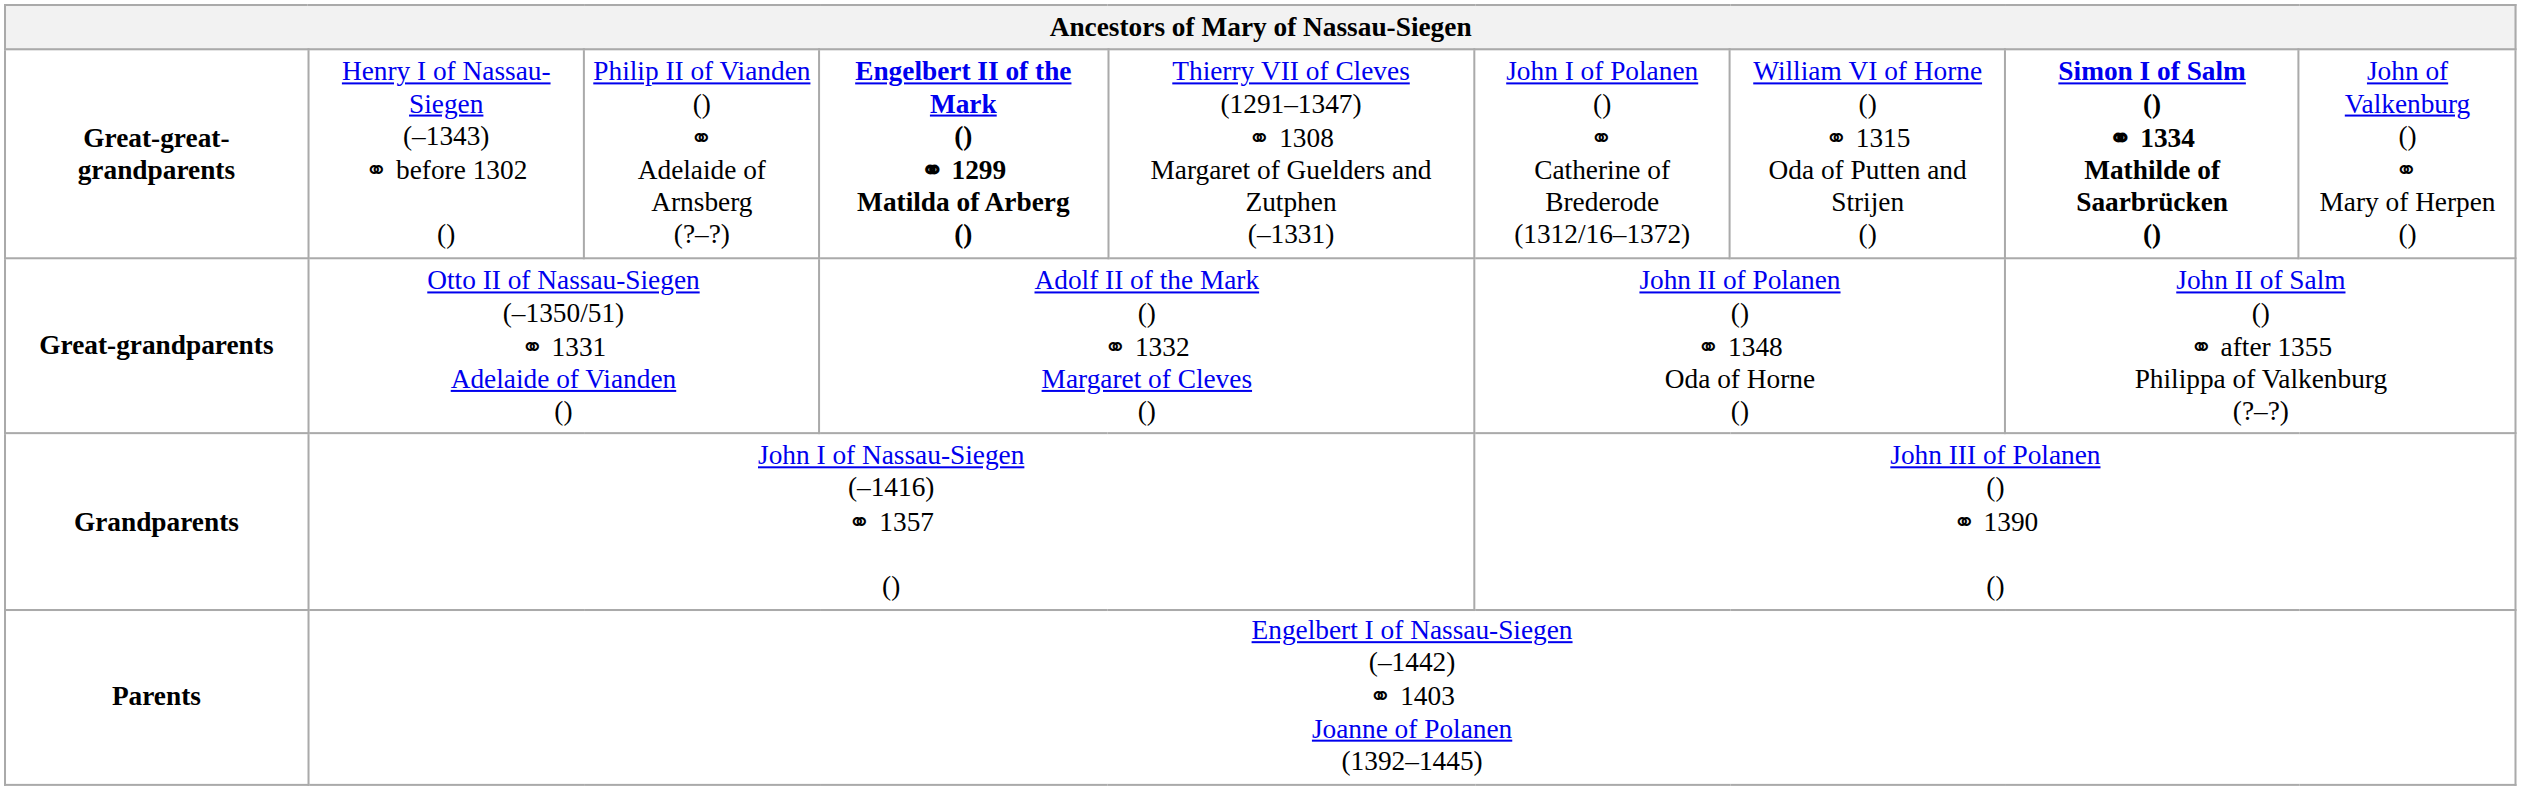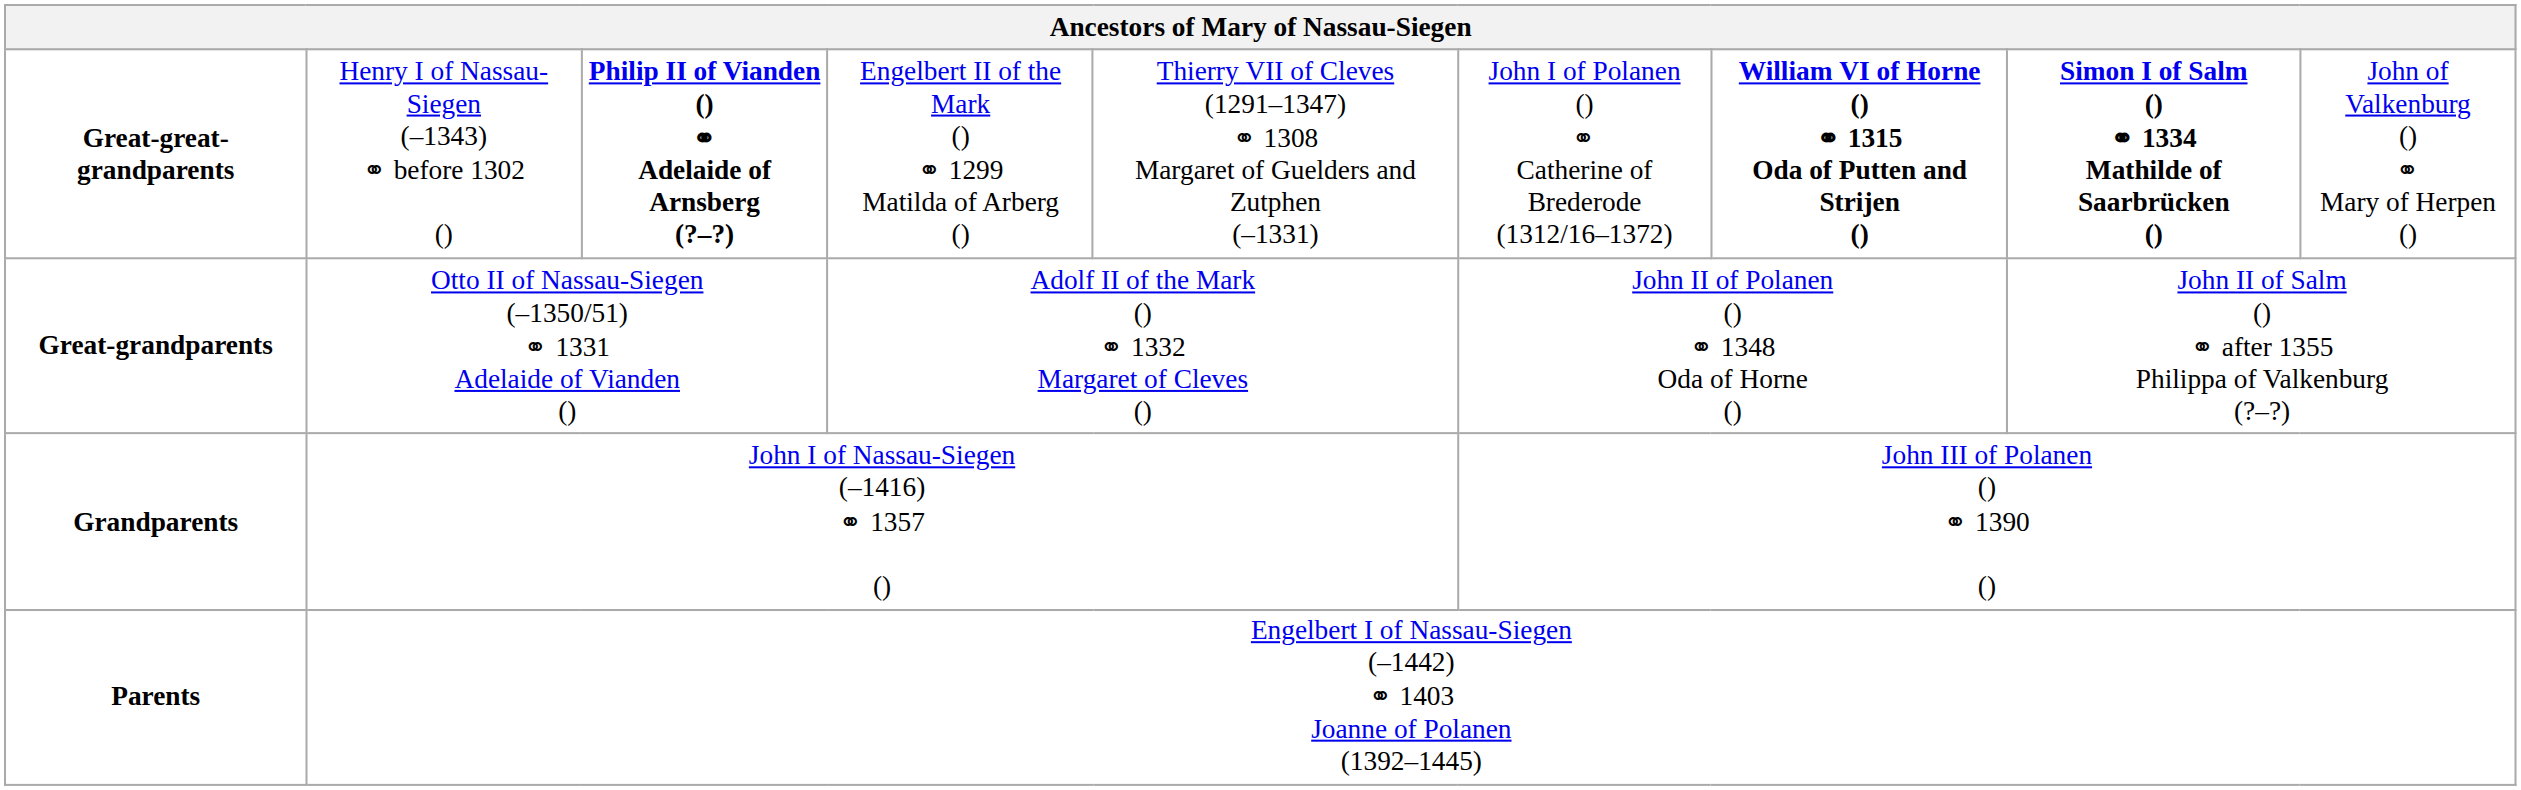(702, 153) normal -> (705, 153) bold
(963, 153) bold -> (961, 153) normal
(1868, 153) normal -> (1860, 153) bold
